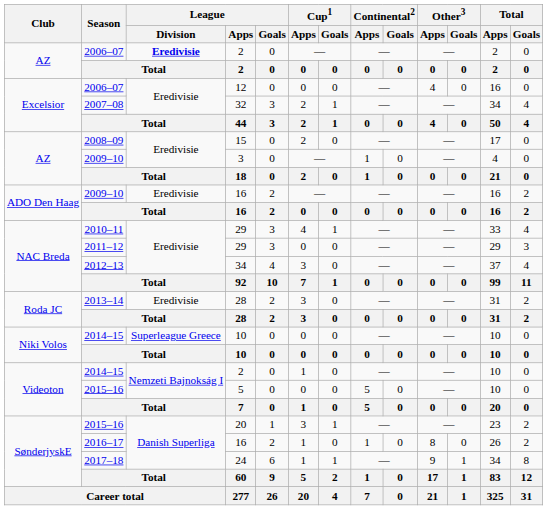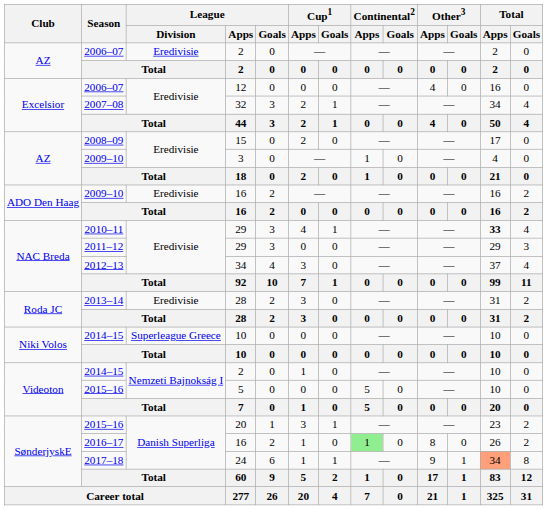(176, 51) bold -> (176, 51) normal
(495, 229) normal -> (495, 229) bold
(367, 442) no background -> (367, 442) lightgreen background
(495, 460) no background -> (495, 460) lightsalmon background
